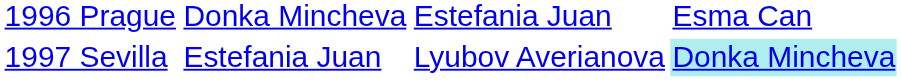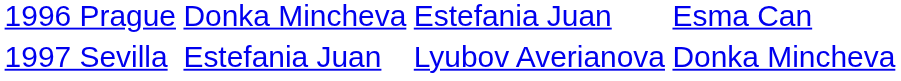(784, 57) paleturquoise background -> (784, 57) no background
